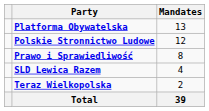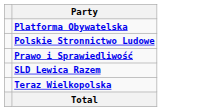- column: (180, 12)
